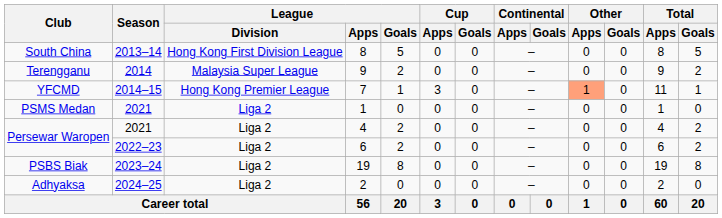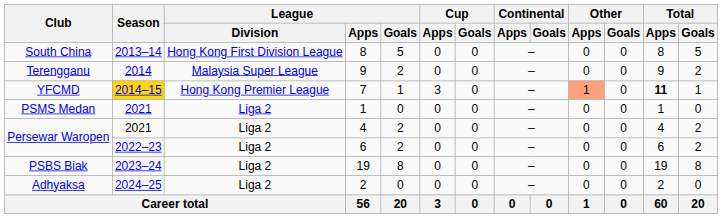(138, 90) no background -> (138, 90) gold background
(661, 90) normal -> (661, 90) bold
